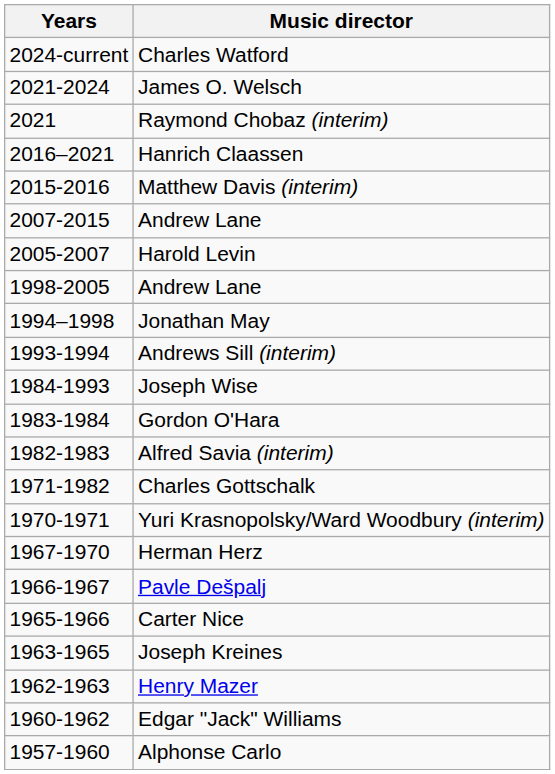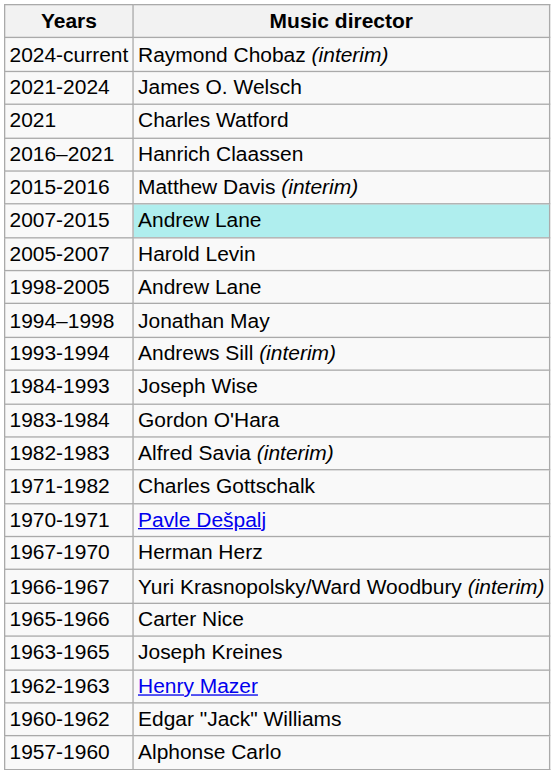(213, 54) Charles Watford -> (263, 54) Raymond Chobaz (interim)
(263, 120) Raymond Chobaz (interim) -> (213, 120) Charles Watford
(200, 220) no background -> (200, 220) paleturquoise background
(341, 519) Yuri Krasnopolsky/Ward Woodbury (interim) -> (202, 519) Pavle Dešpalj
(202, 586) Pavle Dešpalj -> (341, 586) Yuri Krasnopolsky/Ward Woodbury (interim)
